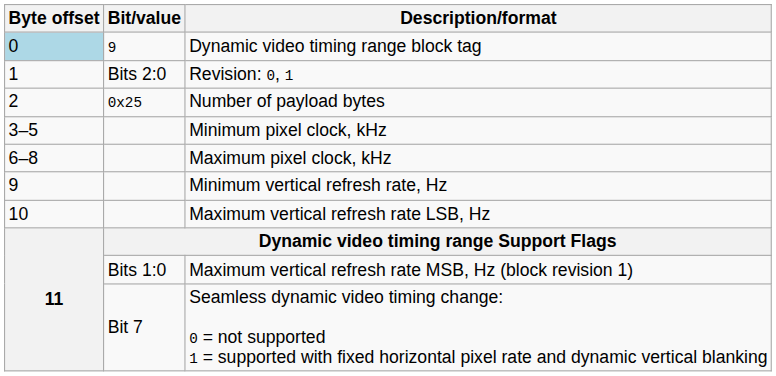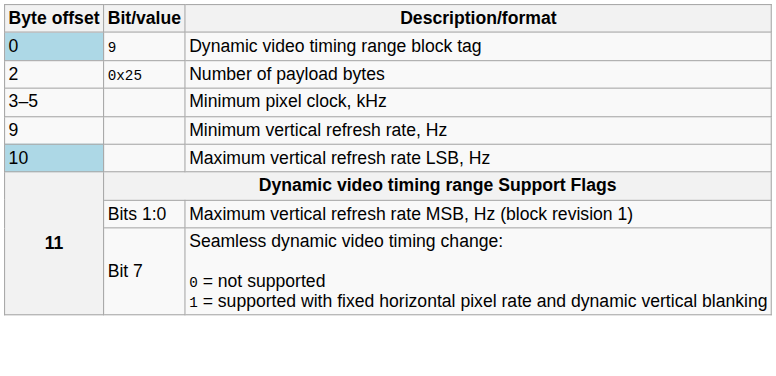- row: (241, 74)
- row: (290, 158)
(18, 213) no background -> (18, 158) lightblue background
